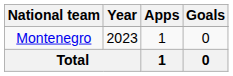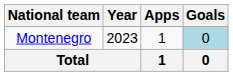(206, 37) no background -> (206, 37) lightblue background
